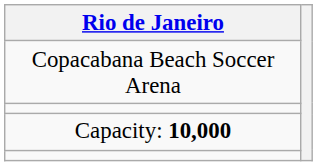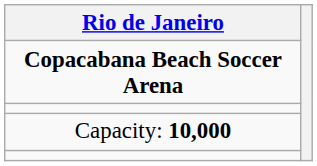(153, 71) normal -> (153, 71) bold
